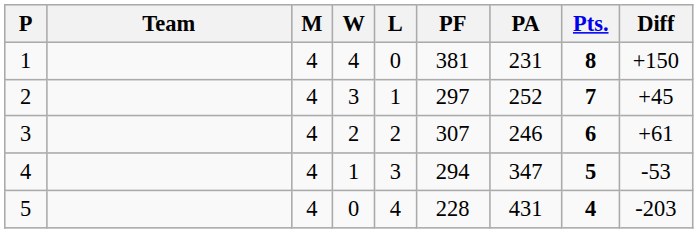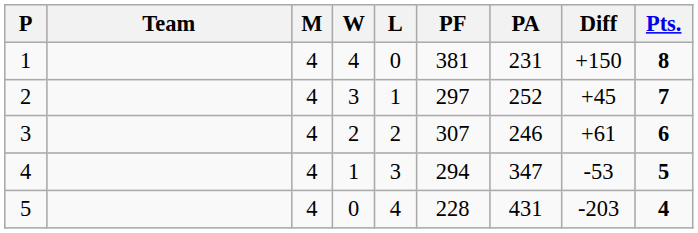columns swapped: (656, 23) <-> (591, 23)
